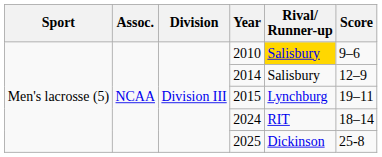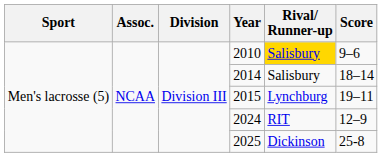(353, 75) 12–9 -> (356, 75) 18–14
(356, 119) 18–14 -> (353, 119) 12–9
